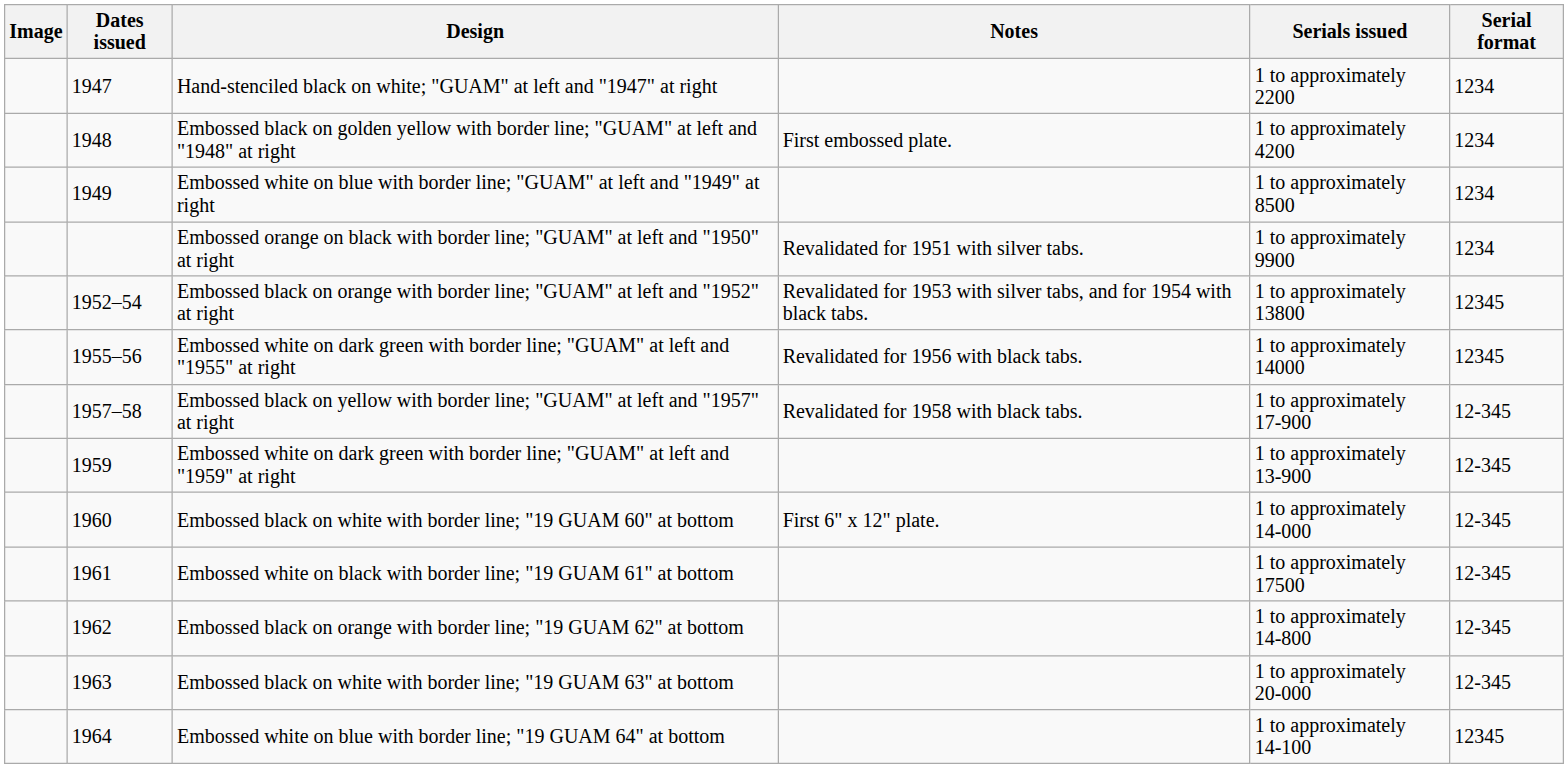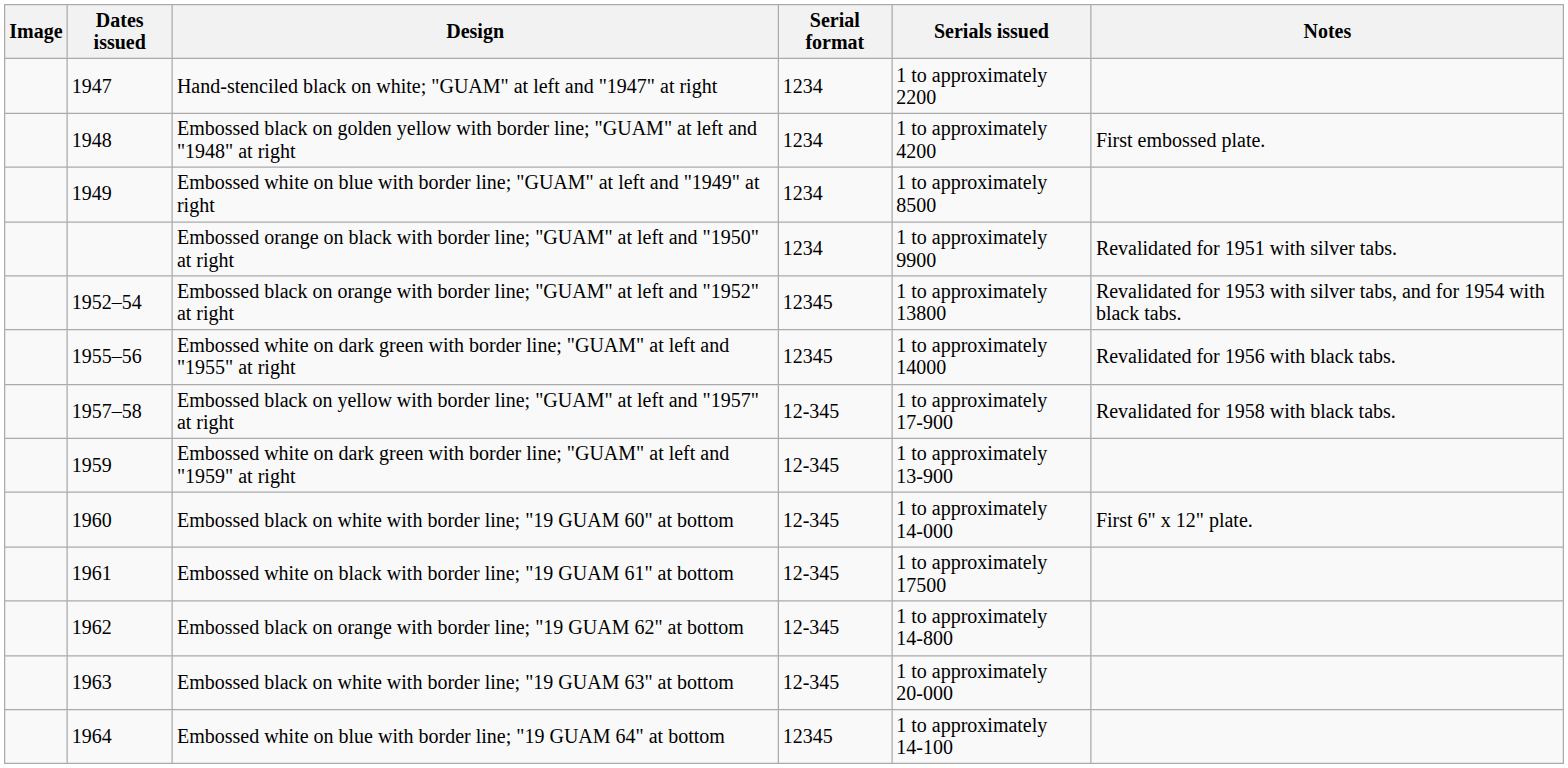columns swapped: (1507, 31) <-> (1014, 31)
